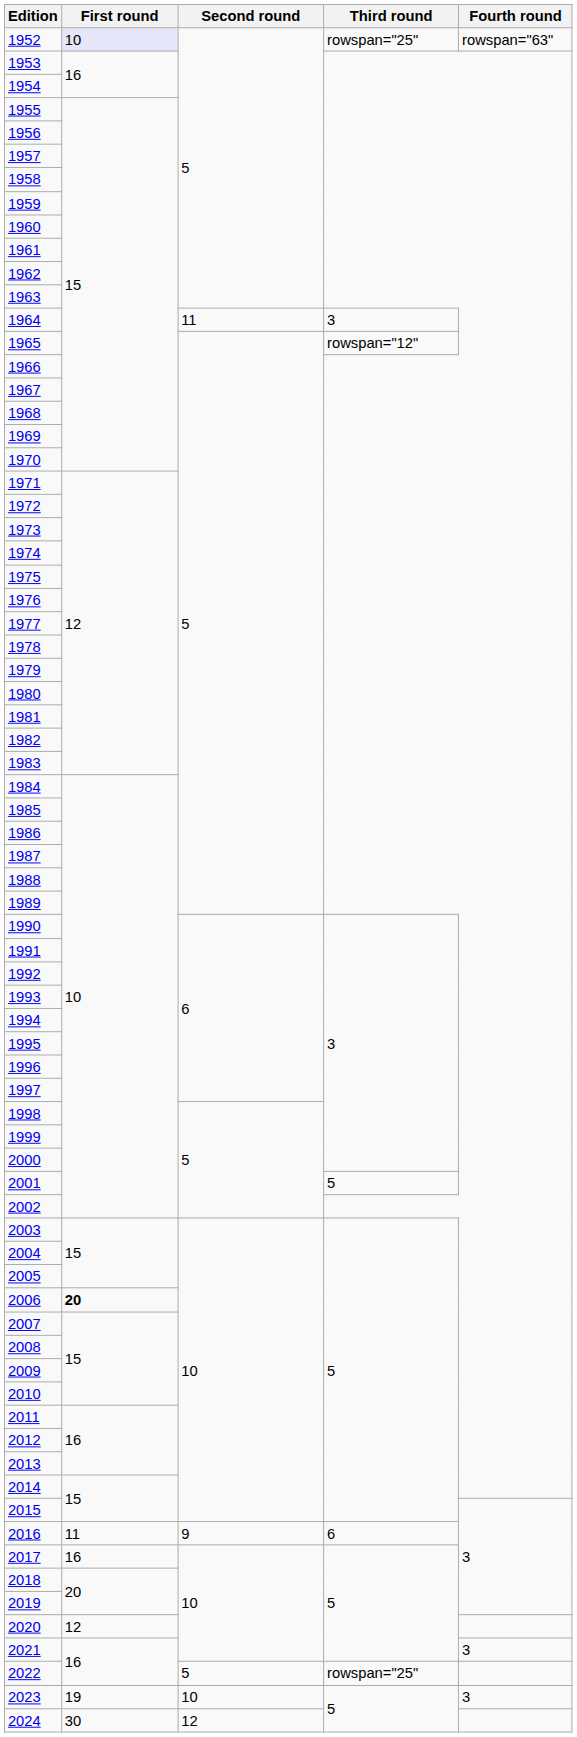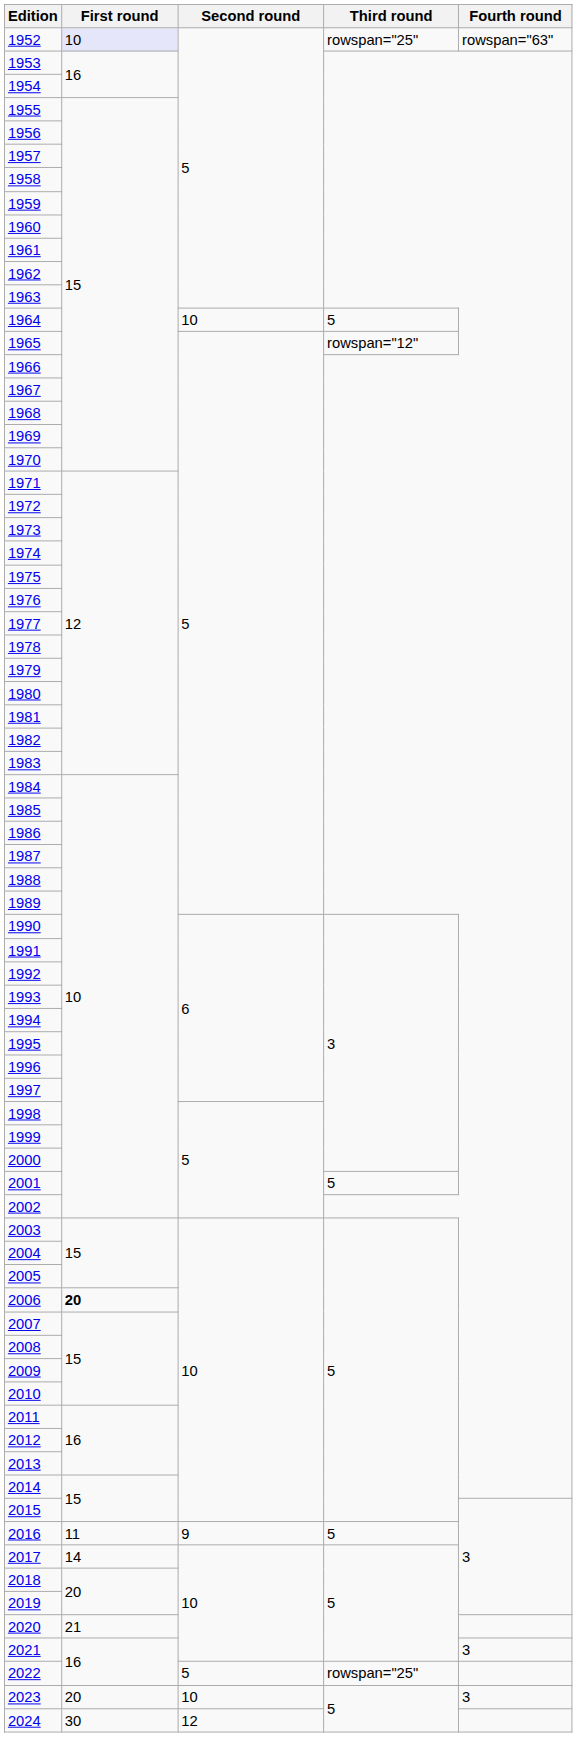(189, 320) 11 -> (189, 320) 10
(331, 320) 3 -> (331, 320) 5
(331, 1533) 6 -> (331, 1533) 5
(73, 1557) 16 -> (73, 1557) 14
(73, 1627) 12 -> (73, 1627) 21
(73, 1697) 19 -> (73, 1697) 20
